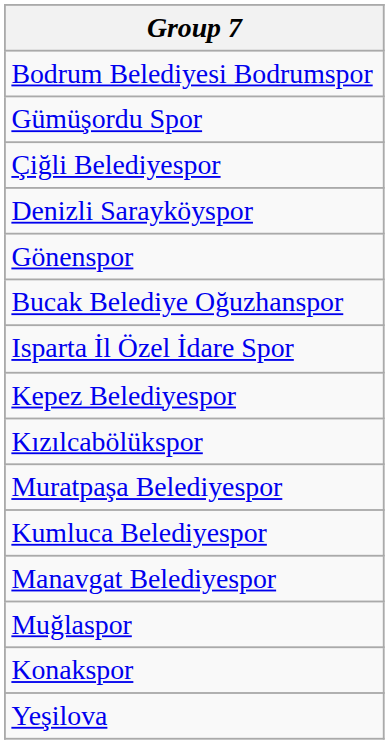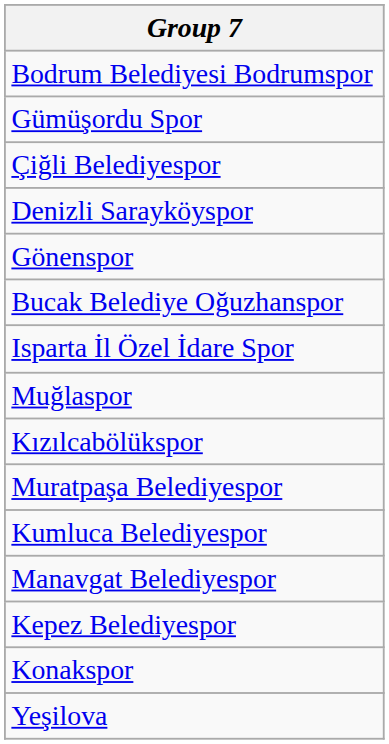(124, 394) Kepez Belediyespor -> (72, 394) Muğlaspor
(72, 623) Muğlaspor -> (124, 623) Kepez Belediyespor
